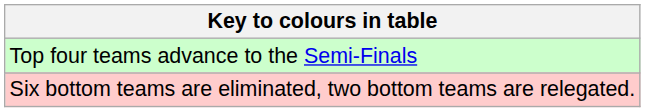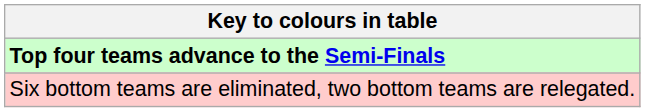(213, 55) normal -> (227, 55) bold
